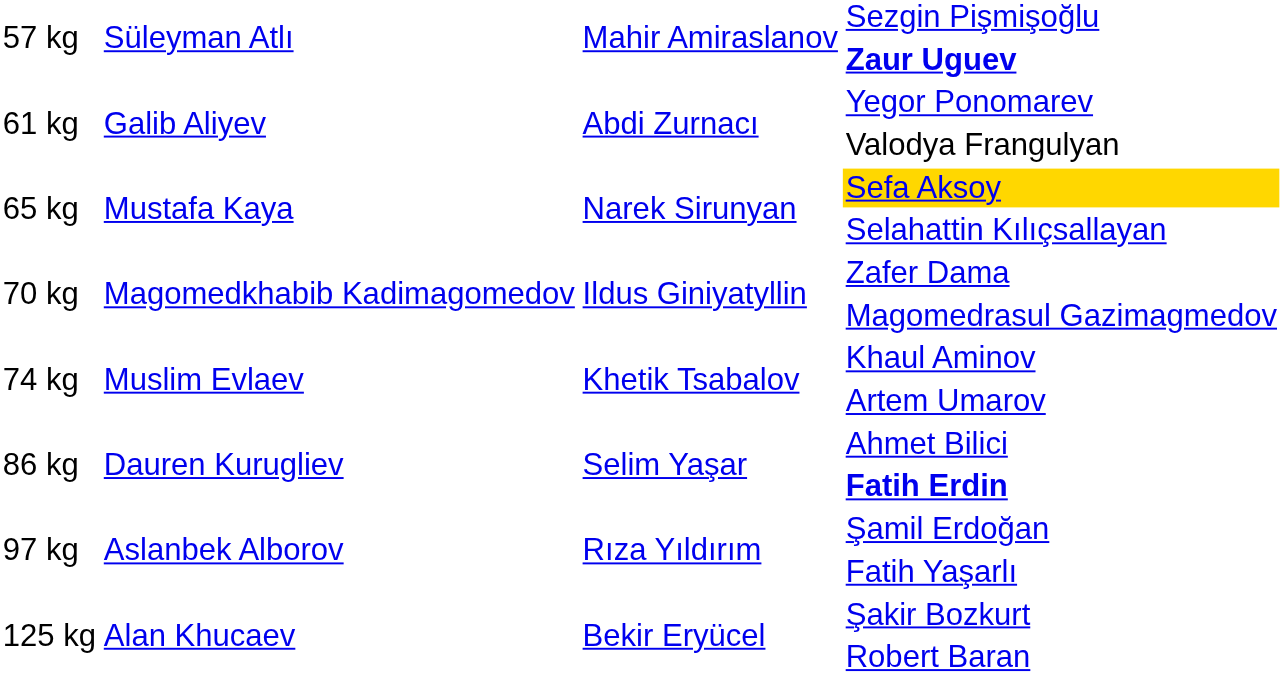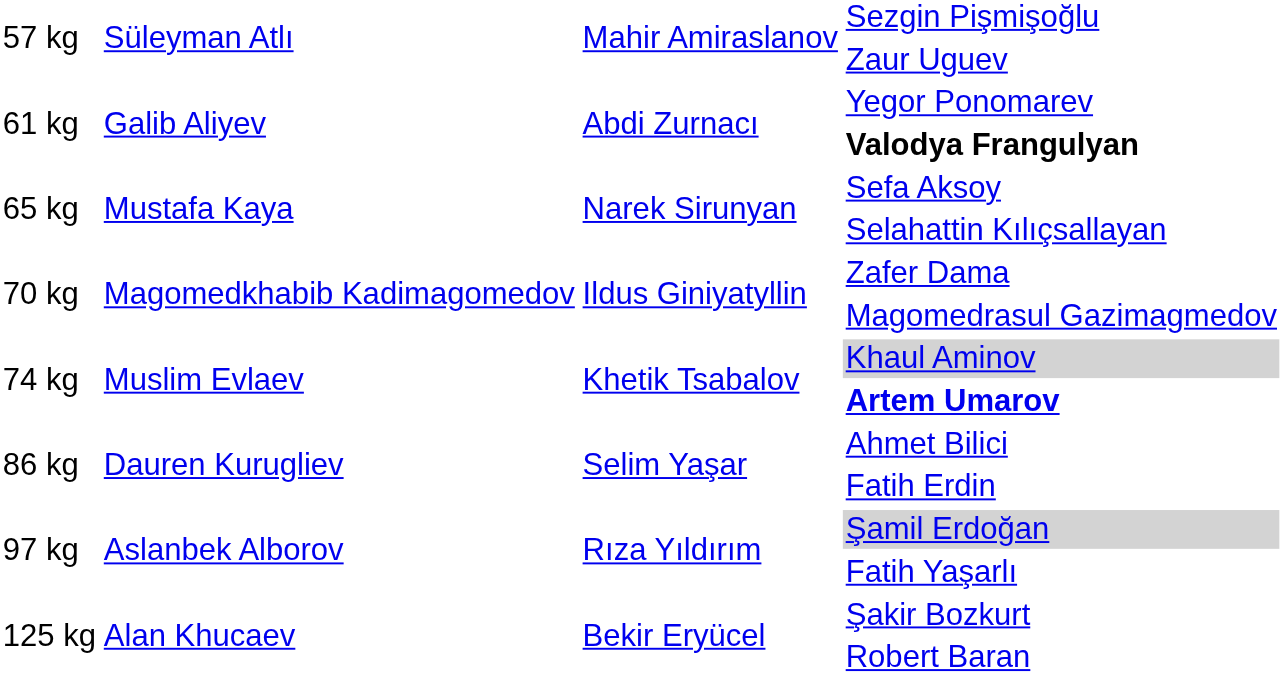(931, 59) bold -> (927, 59) normal
(983, 144) normal -> (992, 144) bold
(923, 187) gold background -> (923, 187) no background
(941, 358) no background -> (941, 358) lightgrey background
(946, 400) normal -> (953, 400) bold
(927, 486) bold -> (921, 486) normal
(947, 528) no background -> (947, 528) lightgrey background
